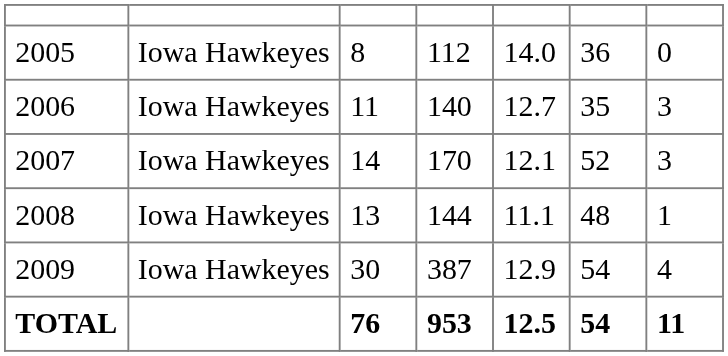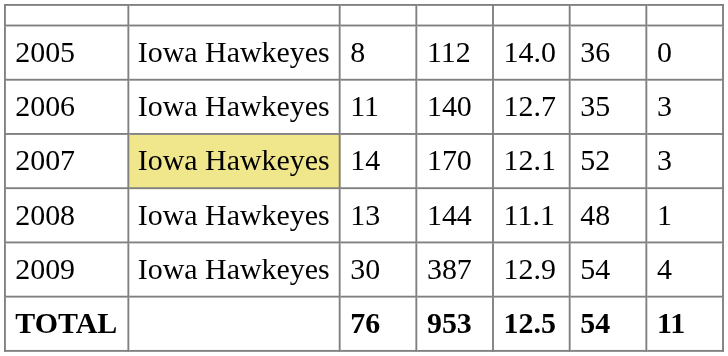(234, 160) no background -> (234, 160) khaki background
